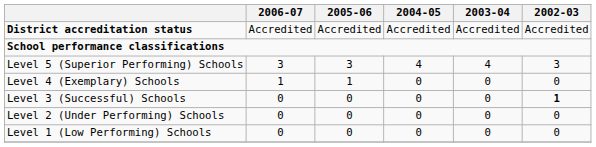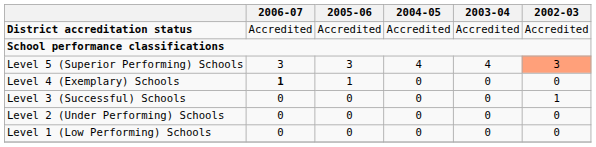(557, 65) no background -> (557, 65) lightsalmon background
(281, 82) normal -> (281, 82) bold
(557, 99) bold -> (557, 99) normal
